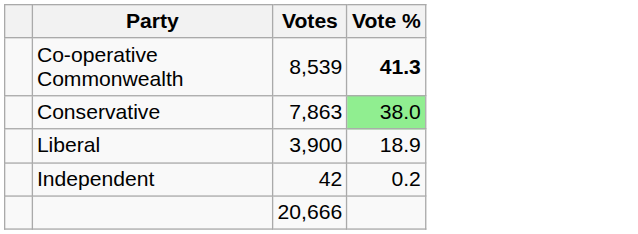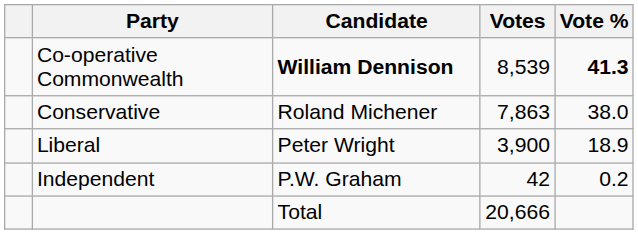+ column: (377, 21)
(400, 111) lightgreen background -> (608, 111) no background
